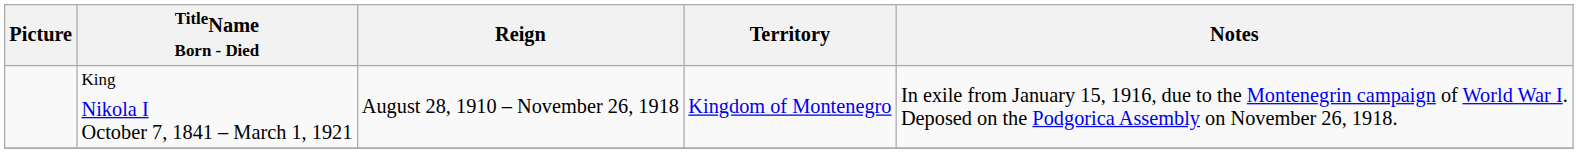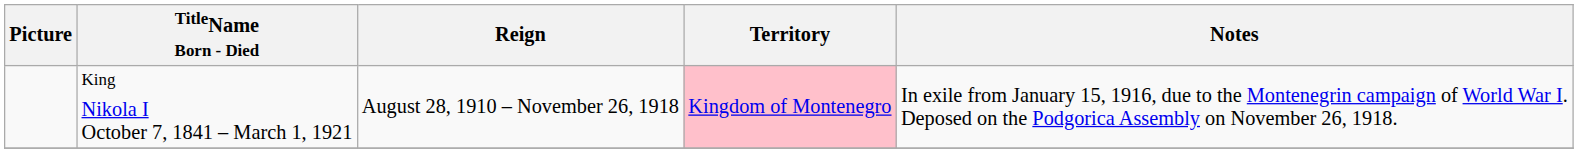(790, 106) no background -> (790, 106) pink background
